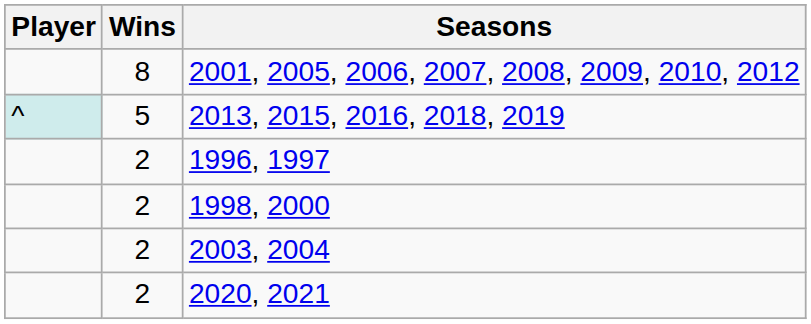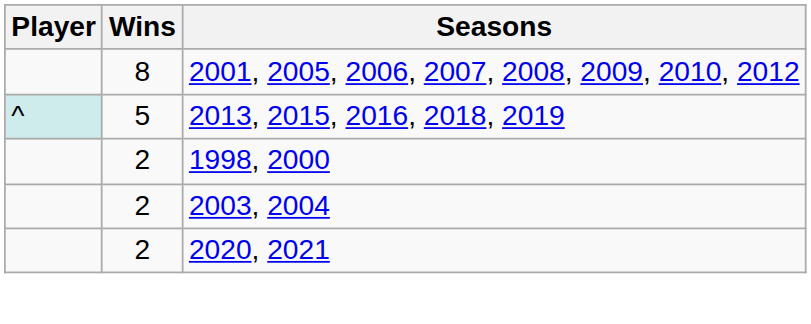- row: (259, 160)
